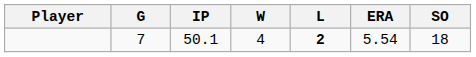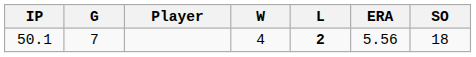columns swapped: (58, 16) <-> (201, 16)
(380, 40) 5.54 -> (380, 40) 5.56
